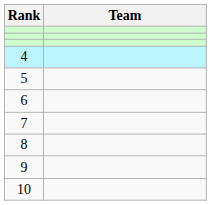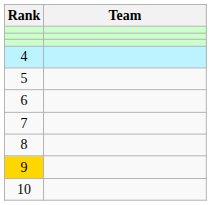(24, 167) no background -> (24, 167) gold background
